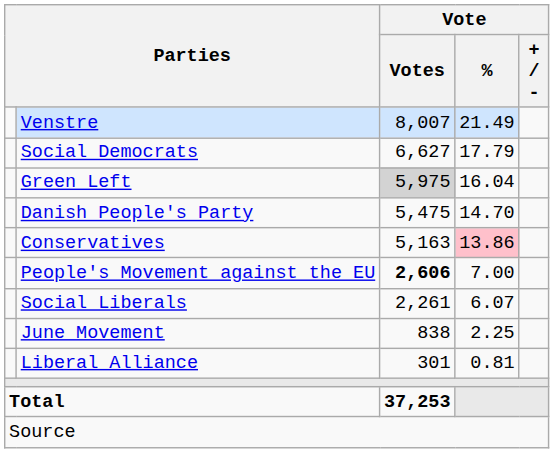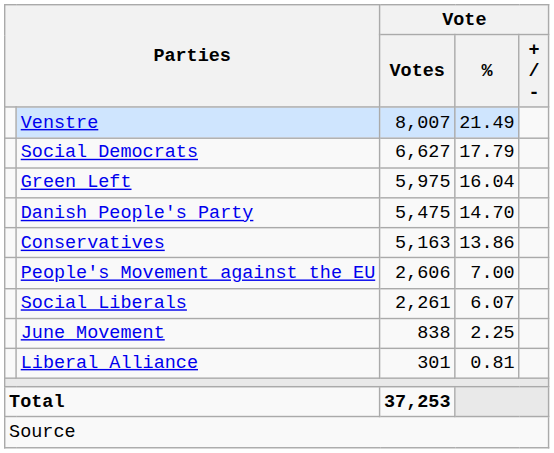(423, 183) lightgrey background -> (423, 183) no background
(487, 243) pink background -> (487, 243) no background
(423, 273) bold -> (423, 273) normal
